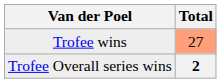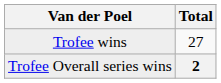(196, 41) lightsalmon background -> (196, 41) no background
